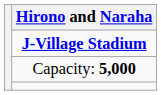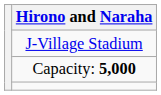(84, 43) bold -> (84, 43) normal
